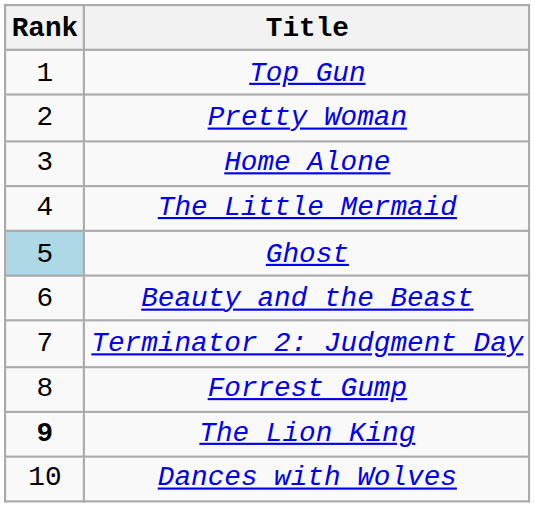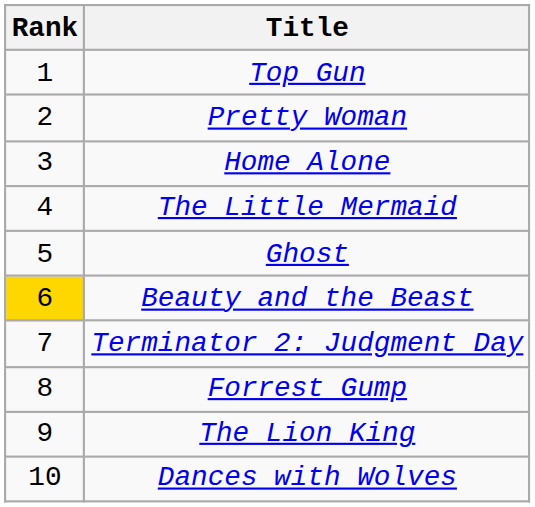(45, 253) lightblue background -> (45, 253) no background
(45, 298) no background -> (45, 298) gold background
(45, 434) bold -> (45, 434) normal
